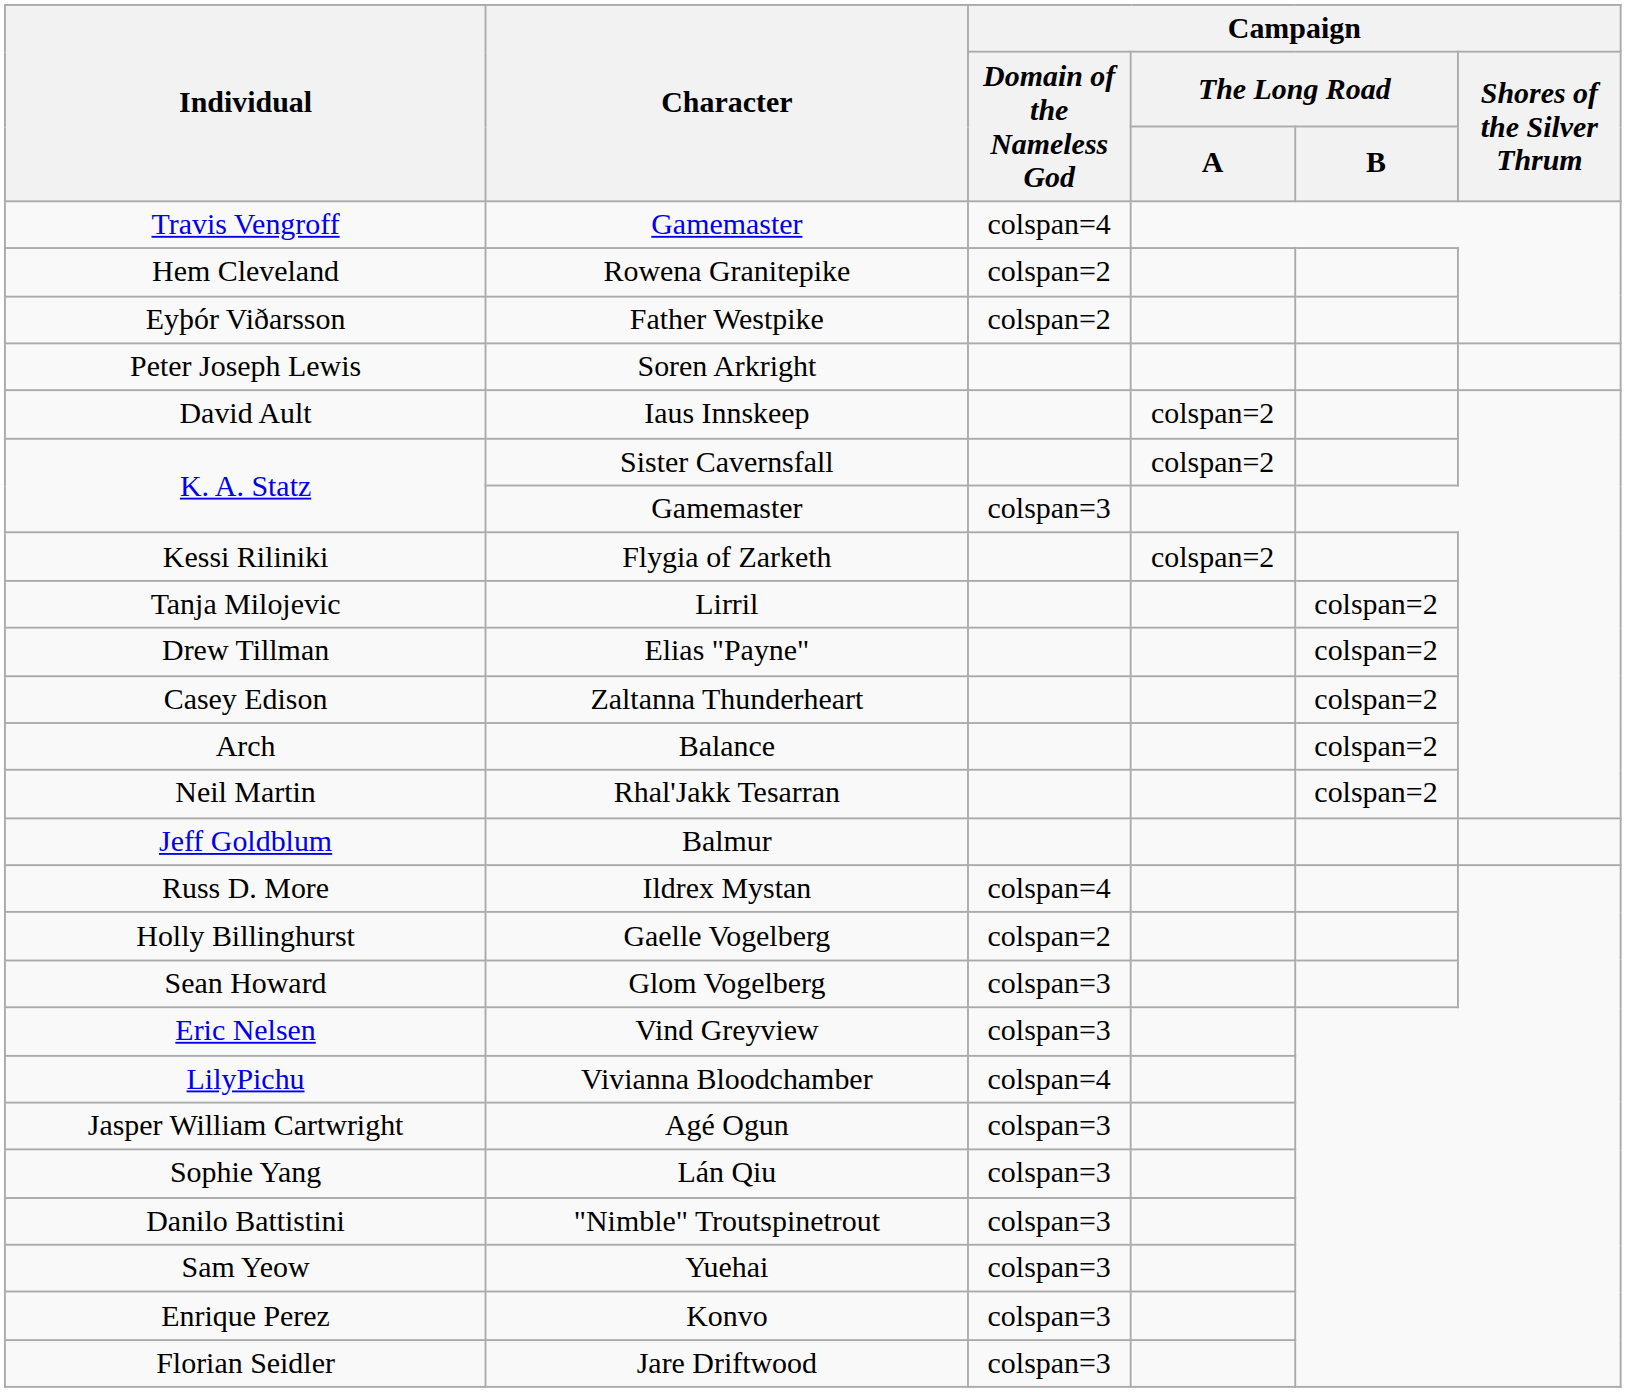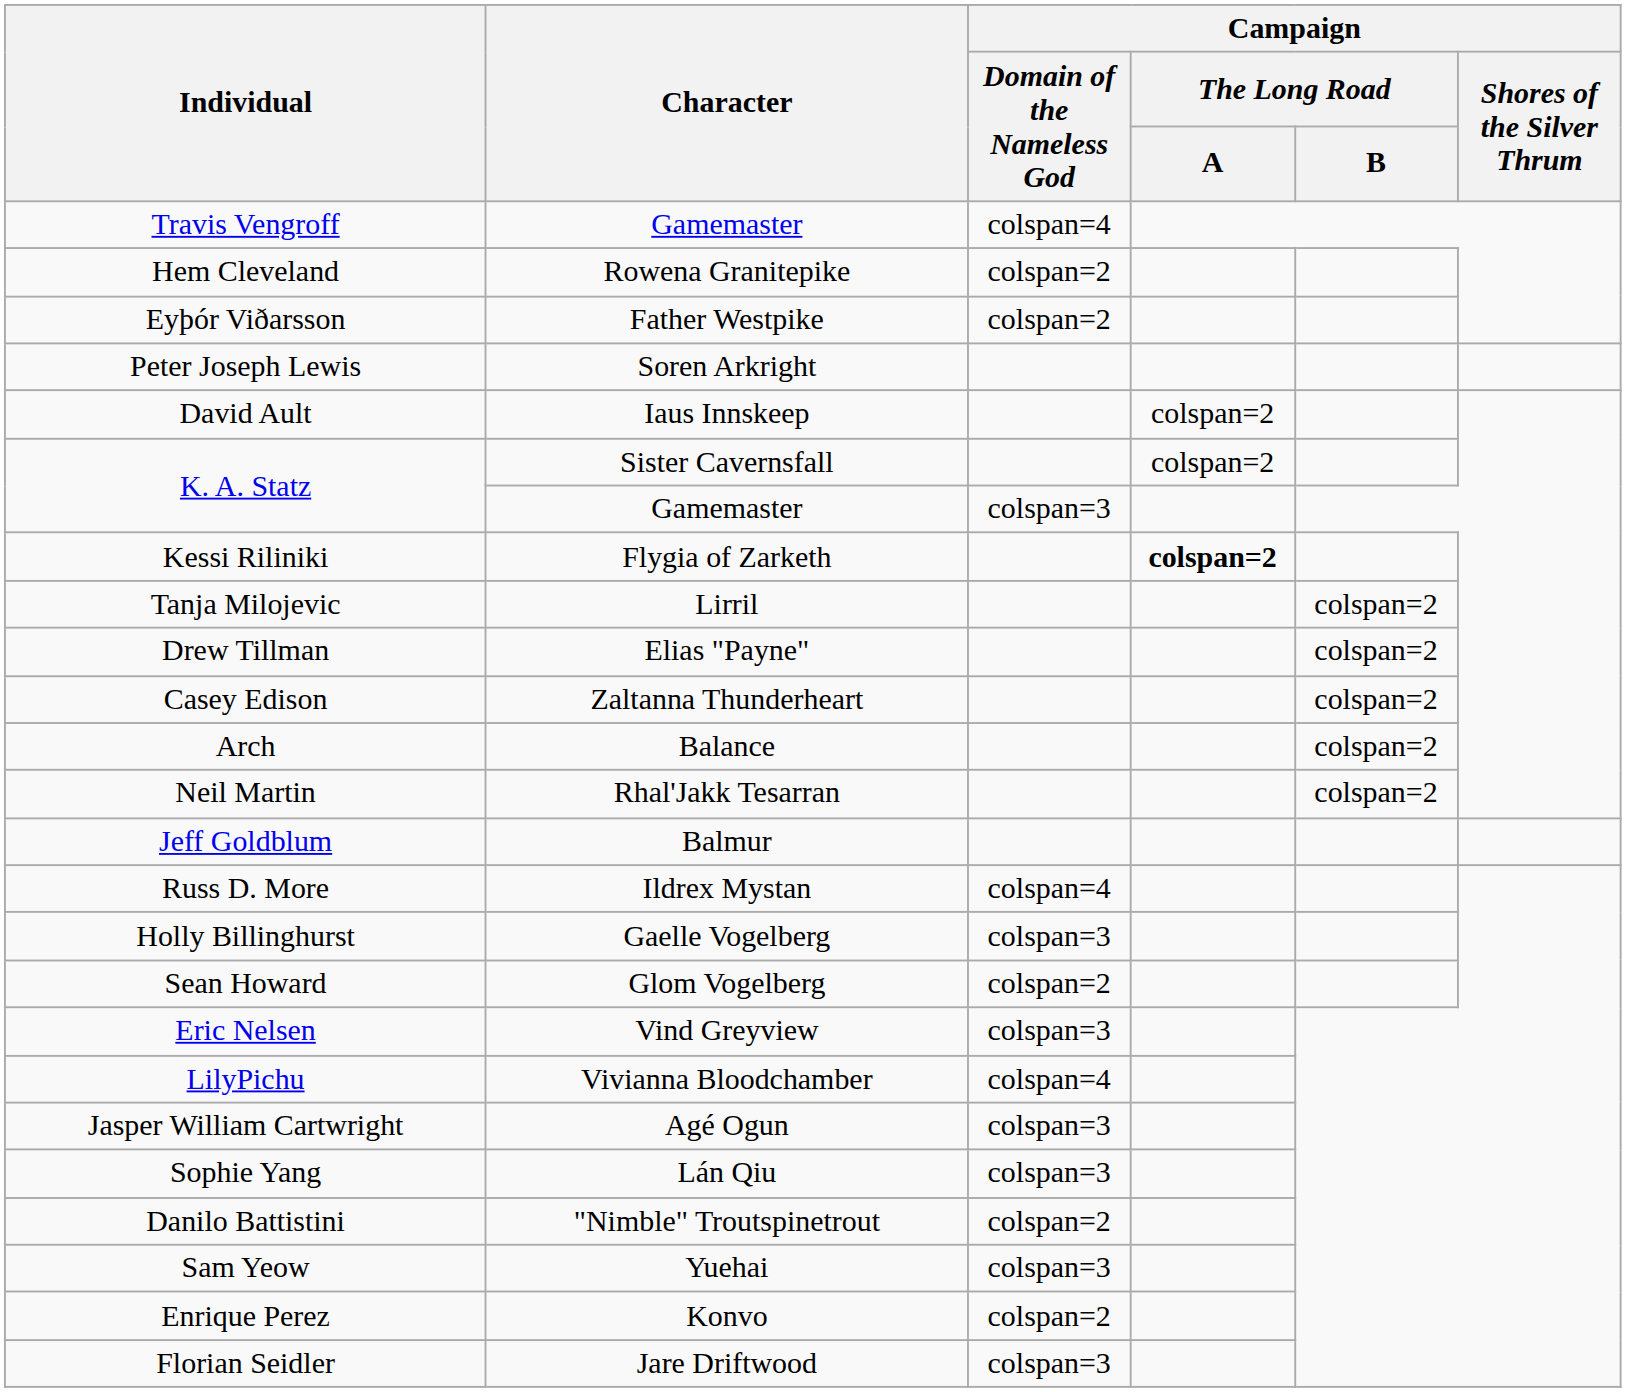(1213, 556) normal -> (1213, 556) bold
(1049, 935) colspan=2 -> (1049, 935) colspan=3
(1049, 983) colspan=3 -> (1049, 983) colspan=2
(1049, 1220) colspan=3 -> (1049, 1220) colspan=2
(1049, 1315) colspan=3 -> (1049, 1315) colspan=2
